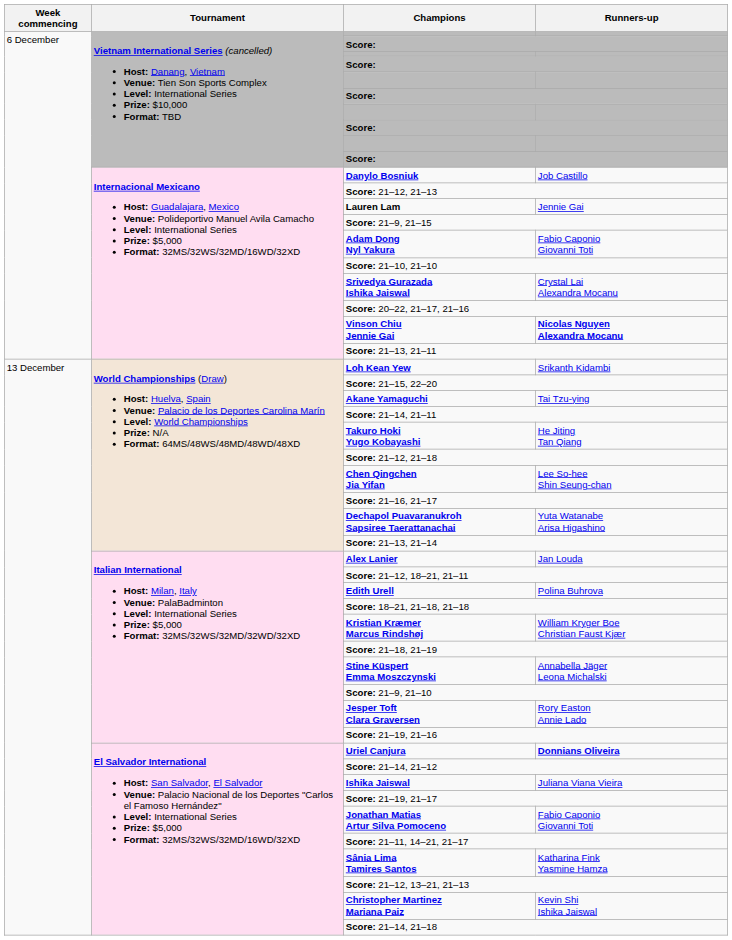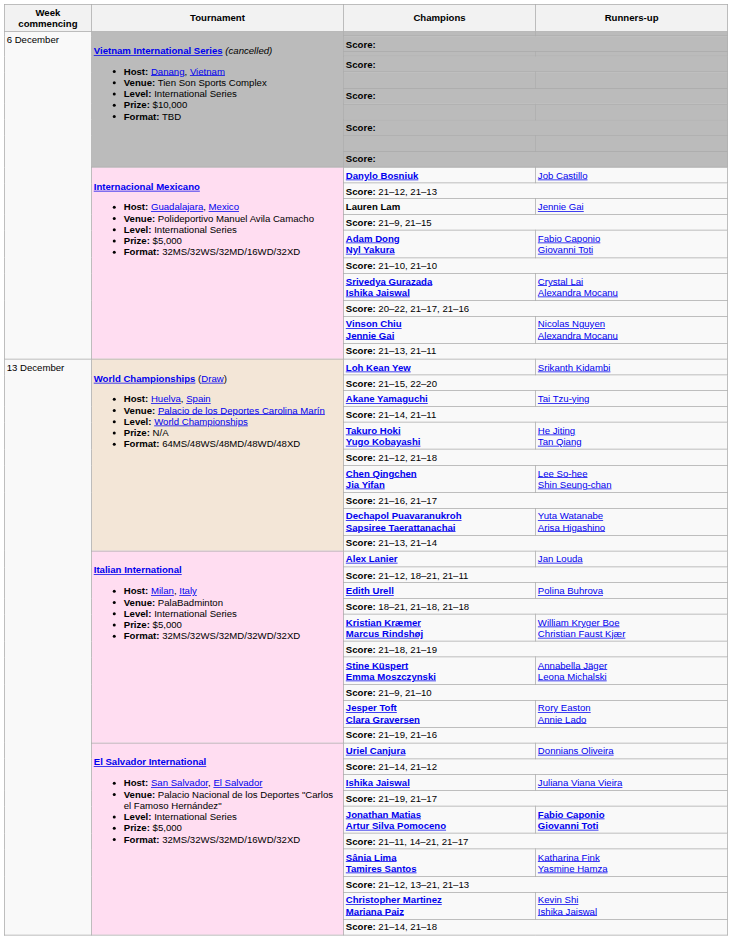(581, 330) bold -> (578, 330) normal
(579, 751) bold -> (576, 751) normal
(569, 820) normal -> (571, 820) bold
